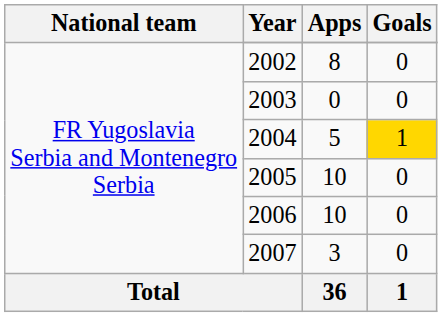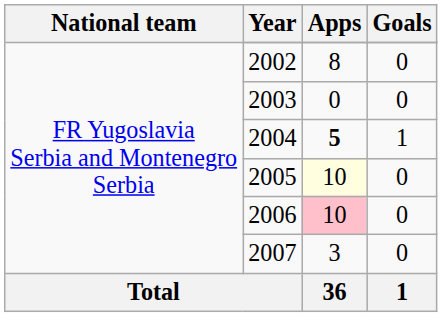(335, 138) normal -> (335, 138) bold
(402, 138) gold background -> (402, 138) no background
(335, 176) no background -> (335, 176) lightyellow background
(335, 215) no background -> (335, 215) pink background
